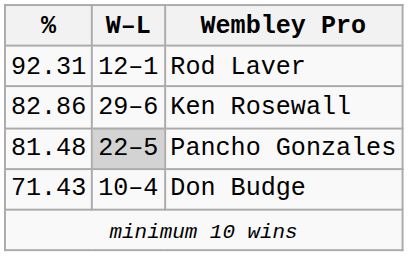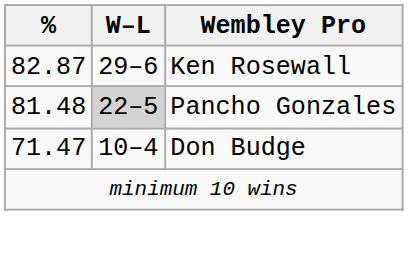- row: (238, 66)
(49, 107) 82.86 -> (49, 66) 82.87
(49, 189) 71.43 -> (49, 148) 71.47
